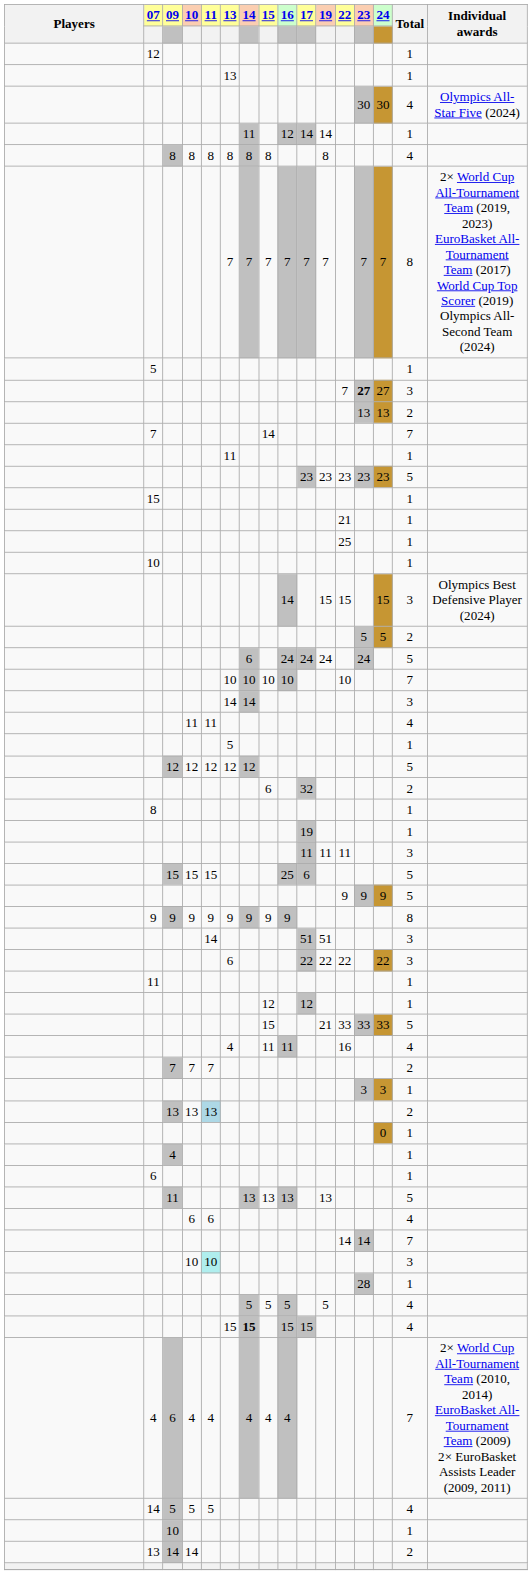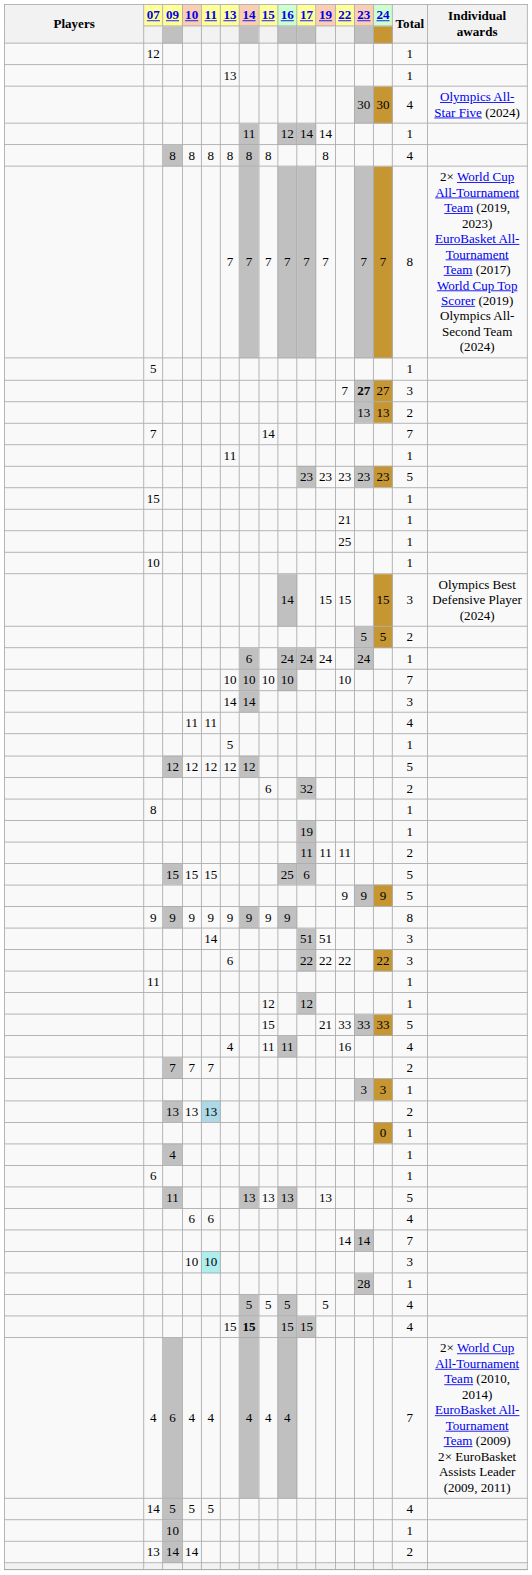(410, 658) 5 -> (410, 658) 1
(410, 852) 3 -> (410, 852) 2
